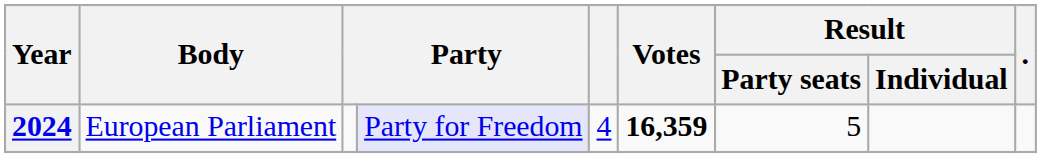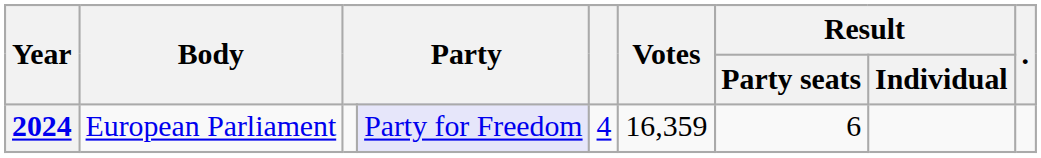(666, 127) bold -> (666, 127) normal
(854, 127) 5 -> (854, 127) 6
